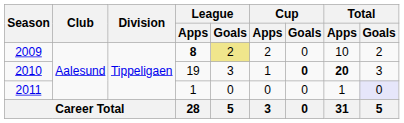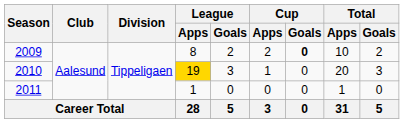(193, 52) bold -> (193, 52) normal
(230, 52) khaki background -> (230, 52) no background
(305, 52) normal -> (305, 52) bold
(193, 71) no background -> (193, 71) gold background
(305, 71) bold -> (305, 71) normal
(342, 71) bold -> (342, 71) normal
(379, 90) lavender background -> (379, 90) no background
